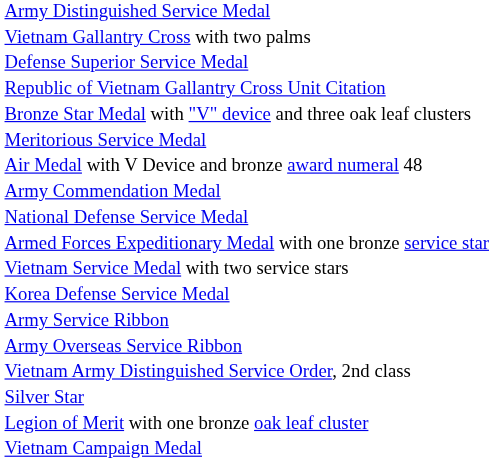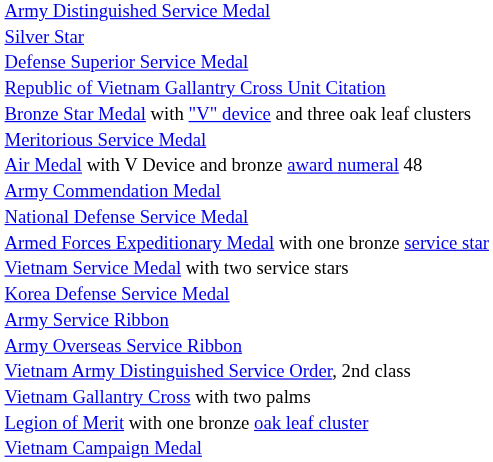(158, 36) Vietnam Gallantry Cross with two palms -> (44, 36) Silver Star
(44, 397) Silver Star -> (158, 397) Vietnam Gallantry Cross with two palms
